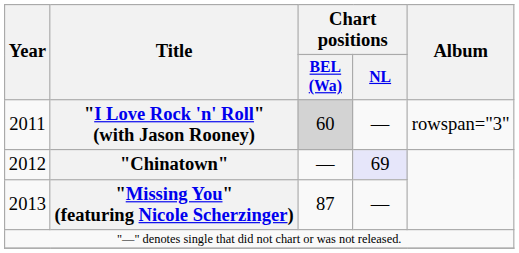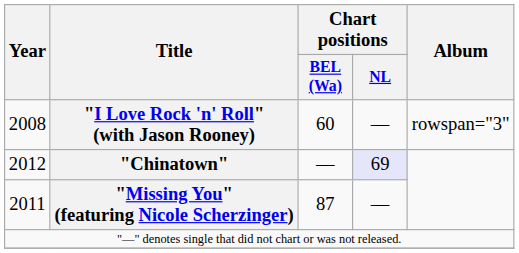(27, 124) 2011 -> (27, 124) 2008
(325, 124) lightgrey background -> (325, 124) no background
(27, 204) 2013 -> (27, 204) 2011
